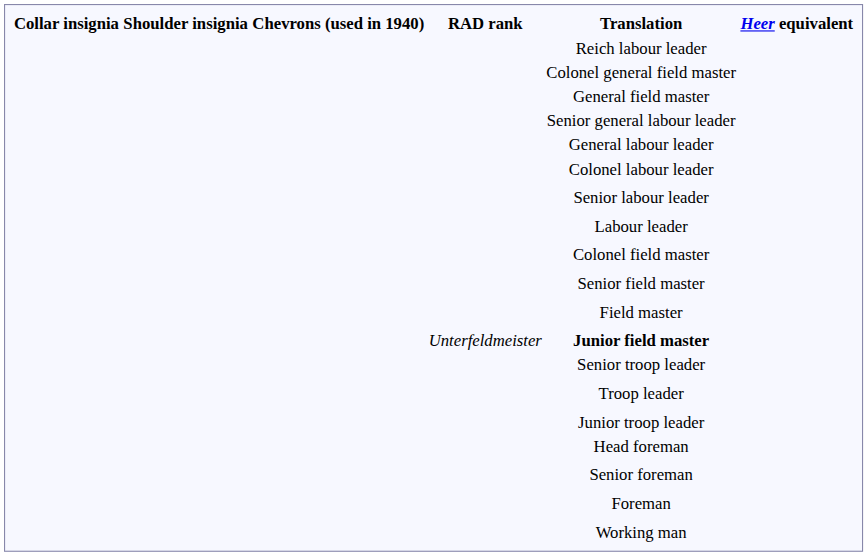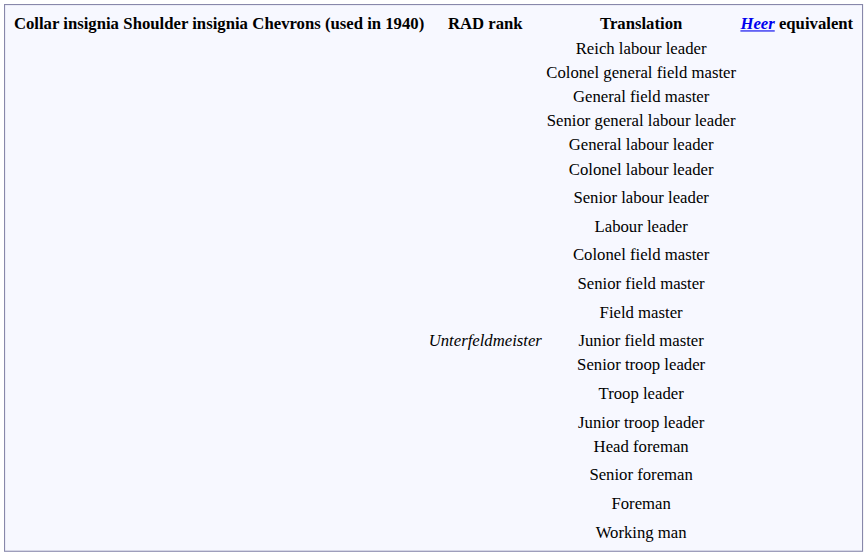(641, 340) bold -> (641, 340) normal
